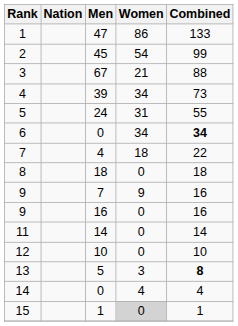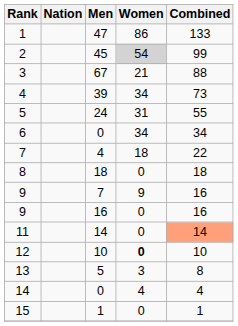(141, 53) no background -> (141, 53) lightgrey background
(200, 133) bold -> (200, 133) normal
(200, 232) no background -> (200, 232) lightsalmon background
(141, 251) normal -> (141, 251) bold
(200, 271) bold -> (200, 271) normal
(141, 311) lightgrey background -> (141, 311) no background
